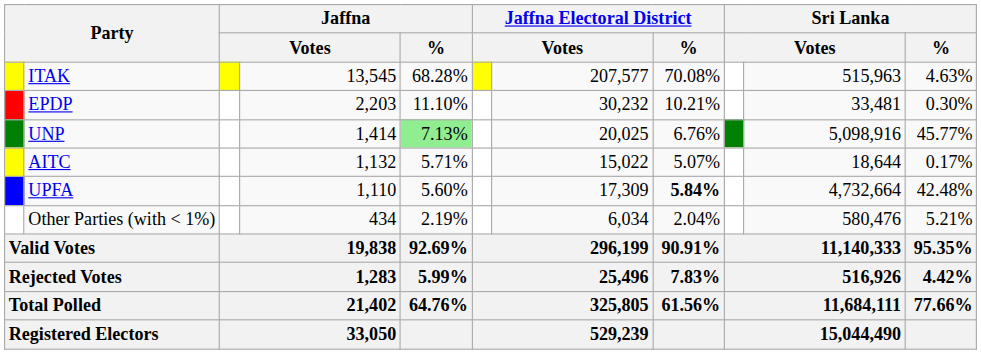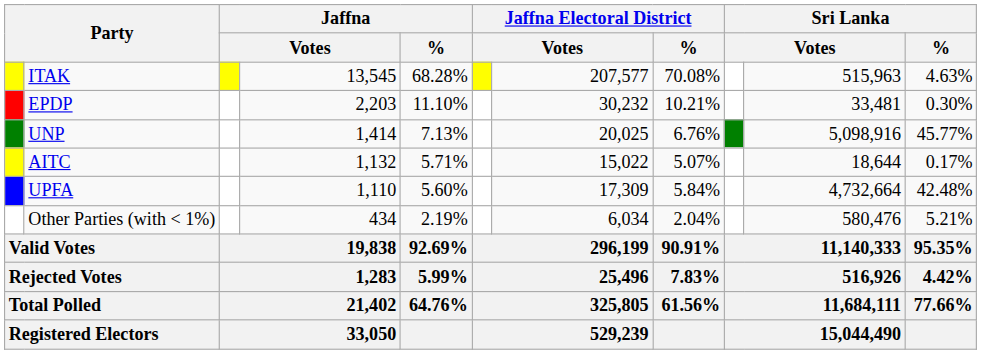(444, 133) lightgreen background -> (444, 133) no background
(695, 190) bold -> (697, 190) normal
